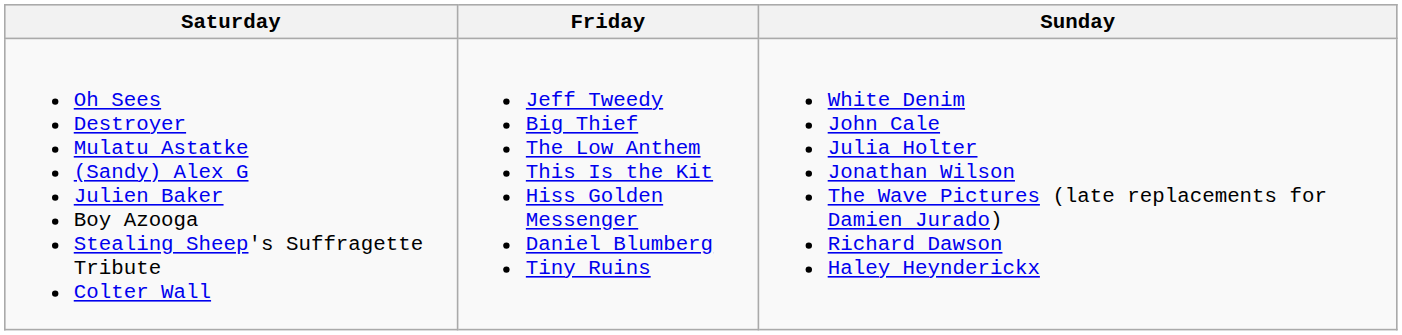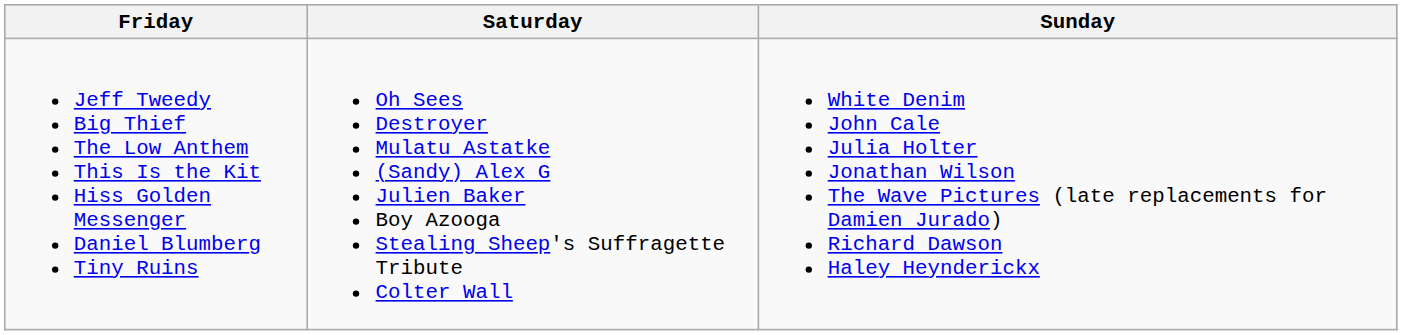columns swapped: (608, 22) <-> (231, 22)
